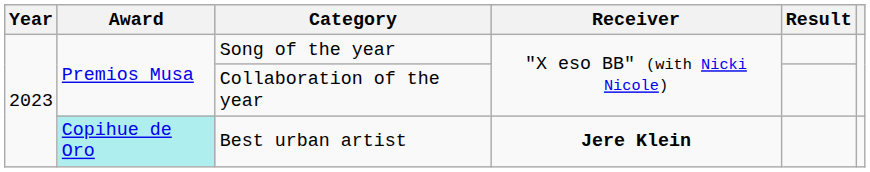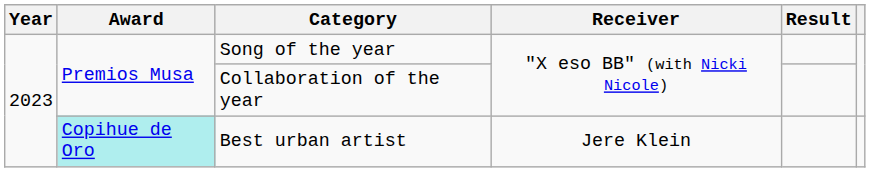(636, 141) bold -> (636, 141) normal
